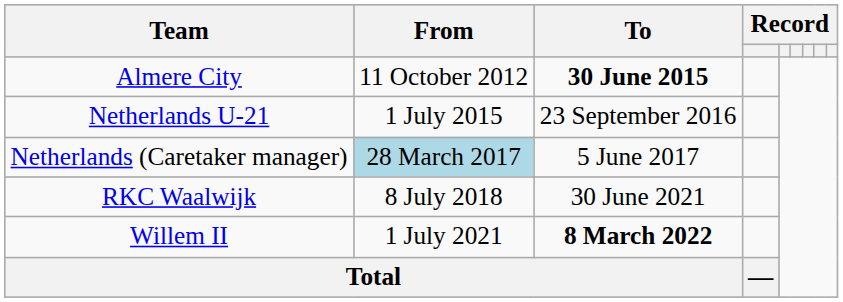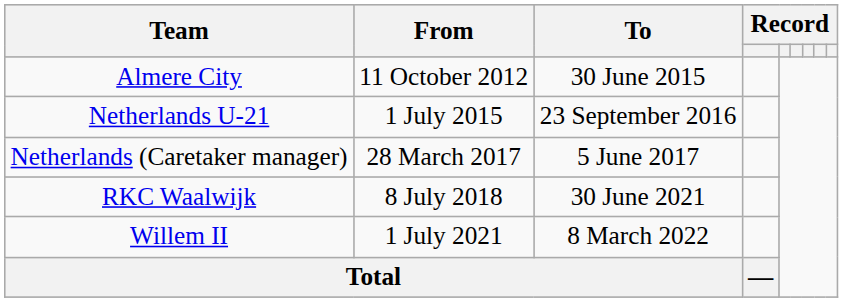(638, 76) bold -> (638, 76) normal
(444, 156) lightblue background -> (444, 156) no background
(638, 236) bold -> (638, 236) normal
